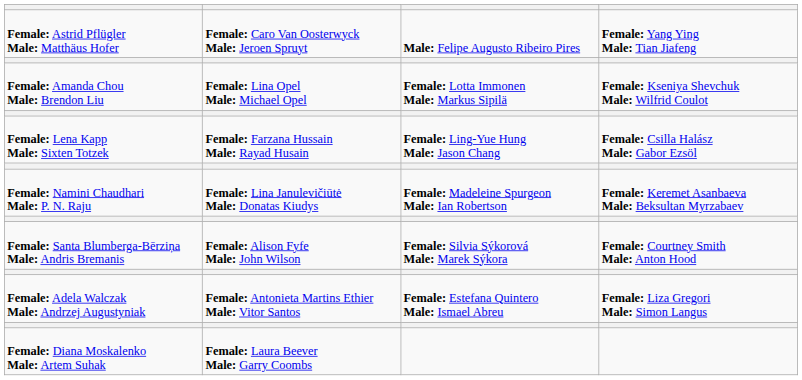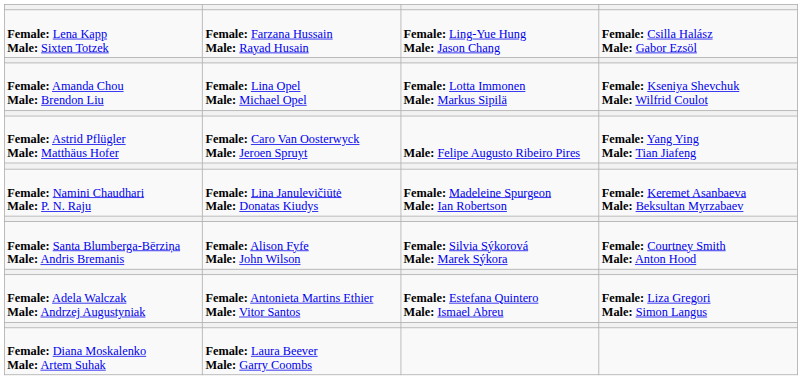rows swapped: (66, 40) <-> (58, 146)
